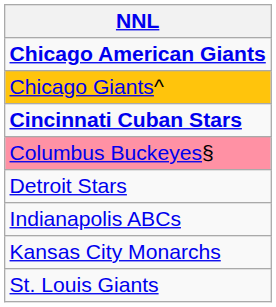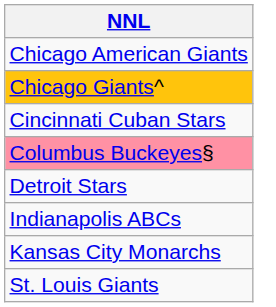(138, 54) bold -> (129, 54) normal
(126, 120) bold -> (118, 120) normal
